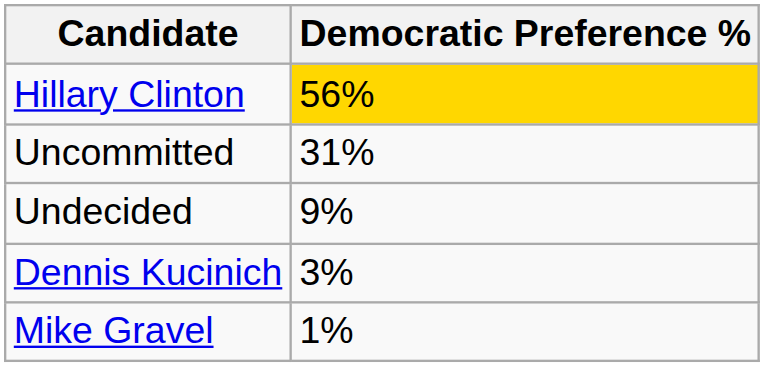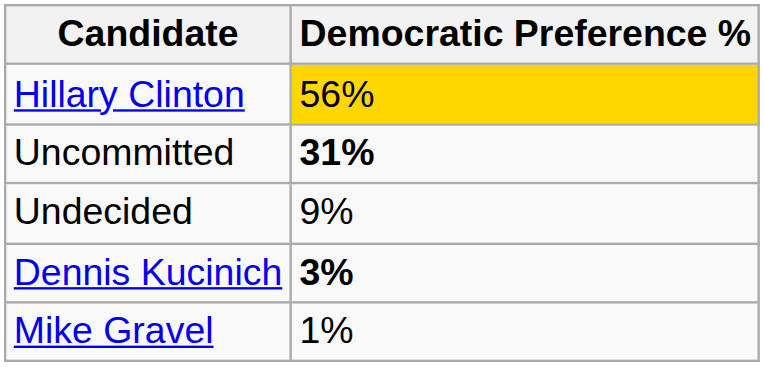(337, 152) normal -> (337, 152) bold
(327, 271) normal -> (327, 271) bold
